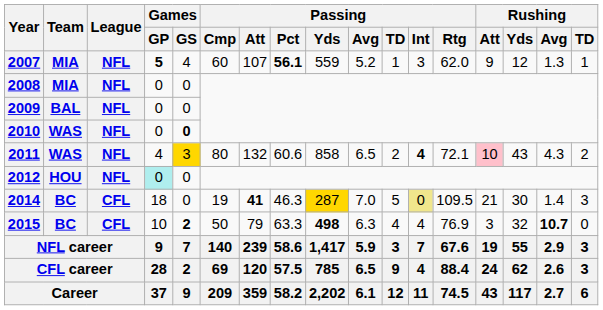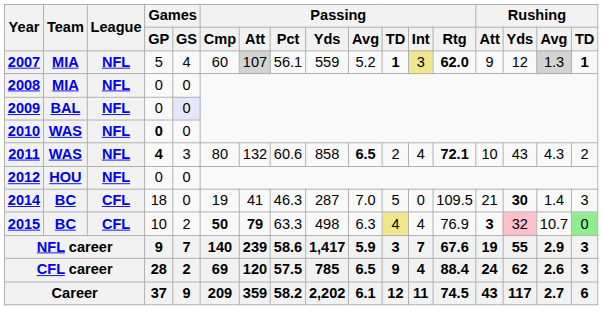(159, 62) bold -> (159, 62) normal
(255, 62) no background -> (255, 62) lightgrey background
(288, 62) bold -> (288, 62) normal
(395, 62) normal -> (395, 62) bold
(421, 62) no background -> (421, 62) khaki background
(455, 62) normal -> (455, 62) bold
(554, 62) no background -> (554, 62) lightgrey background
(585, 62) normal -> (585, 62) bold
(187, 108) no background -> (187, 108) lavender background
(159, 131) normal -> (159, 131) bold
(187, 131) bold -> (187, 131) normal
(159, 154) normal -> (159, 154) bold
(187, 154) gold background -> (187, 154) no background
(366, 154) normal -> (366, 154) bold
(421, 154) bold -> (421, 154) normal
(455, 154) normal -> (455, 154) bold
(490, 154) pink background -> (490, 154) no background
(159, 177) paleturquoise background -> (159, 177) no background
(255, 200) bold -> (255, 200) normal
(327, 200) gold background -> (327, 200) no background
(421, 200) khaki background -> (421, 200) no background
(520, 200) normal -> (520, 200) bold
(187, 223) bold -> (187, 223) normal
(220, 223) normal -> (220, 223) bold
(255, 223) normal -> (255, 223) bold
(327, 223) bold -> (327, 223) normal
(395, 223) no background -> (395, 223) khaki background
(490, 223) normal -> (490, 223) bold
(520, 223) no background -> (520, 223) pink background
(554, 223) bold -> (554, 223) normal
(585, 223) no background -> (585, 223) lightgreen background
